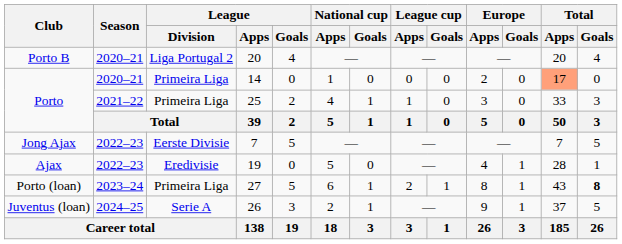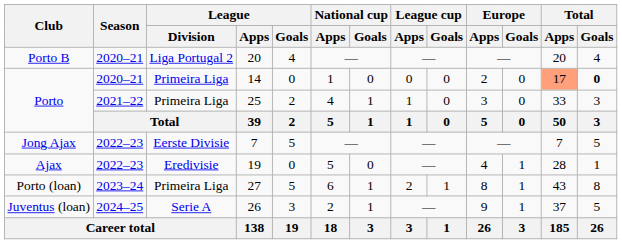(597, 79) normal -> (597, 79) bold
(597, 185) bold -> (597, 185) normal
